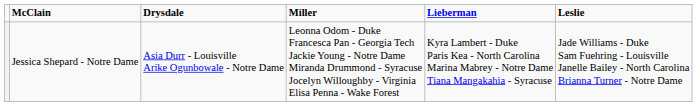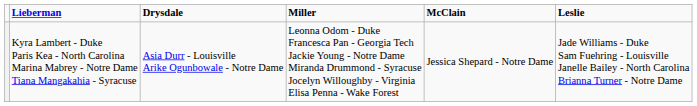columns swapped: (452, 13) <-> (31, 13)
